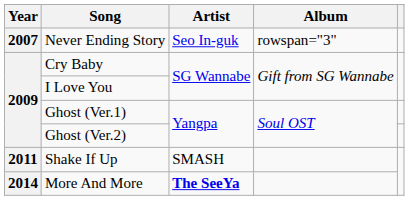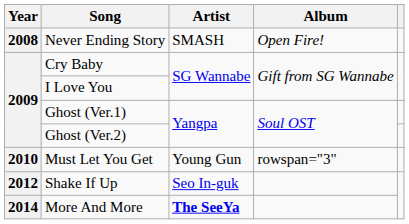(23, 40) 2007 -> (23, 40) 2008
(205, 40) Seo In-guk -> (198, 40) SMASH
(297, 40) rowspan="3" -> (291, 40) Open Fire!
+ row: (99, 159)
(23, 159) 2011 -> (23, 183) 2012
(198, 159) SMASH -> (205, 183) Seo In-guk
